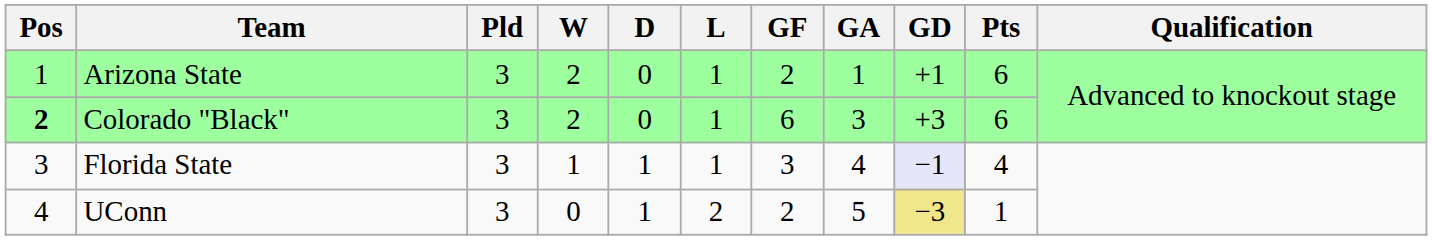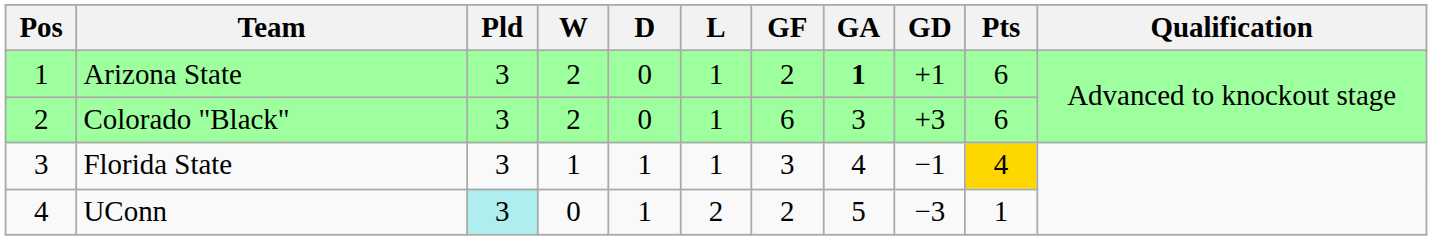(859, 73) normal -> (859, 73) bold
(41, 119) bold -> (41, 119) normal
(930, 165) lavender background -> (930, 165) no background
(1001, 165) no background -> (1001, 165) gold background
(502, 211) no background -> (502, 211) paleturquoise background
(930, 211) khaki background -> (930, 211) no background
